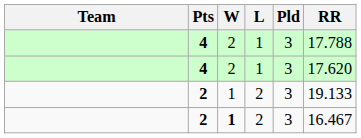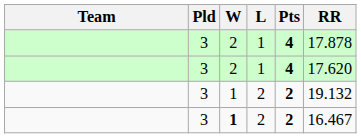columns swapped: (288, 17) <-> (203, 17)
(330, 42) 17.788 -> (330, 42) 17.878
(330, 94) 19.133 -> (330, 94) 19.132
